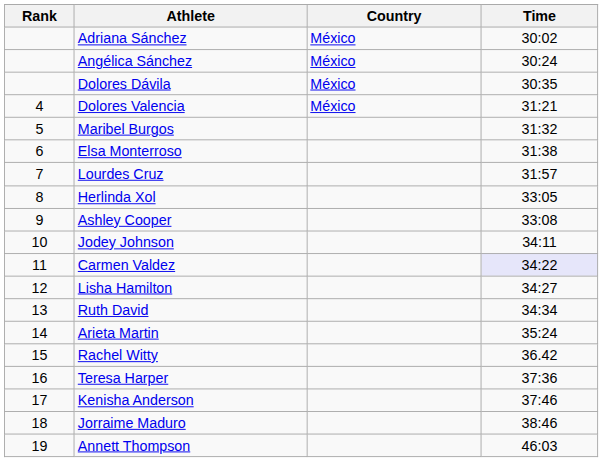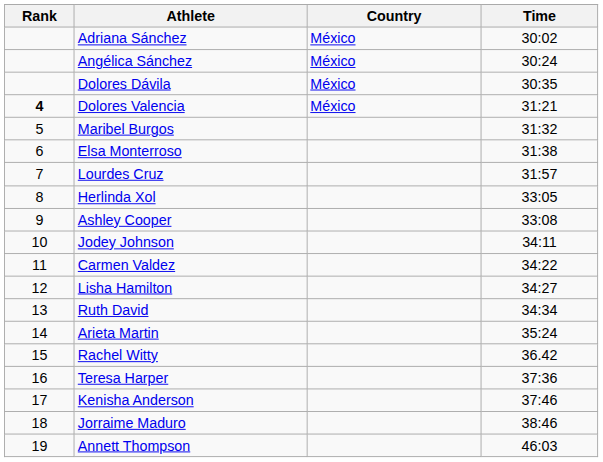(39, 106) normal -> (39, 106) bold
(539, 265) lavender background -> (539, 265) no background
